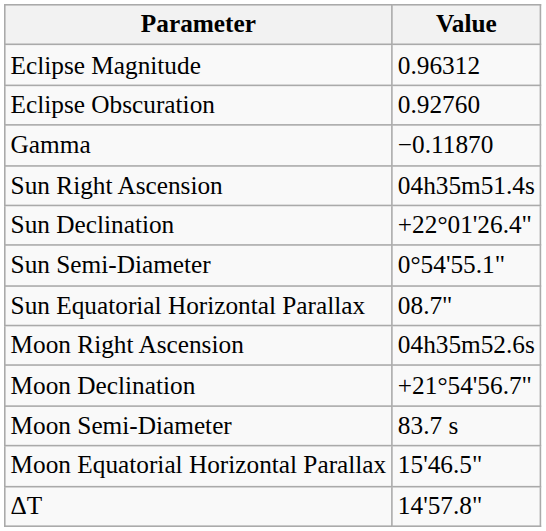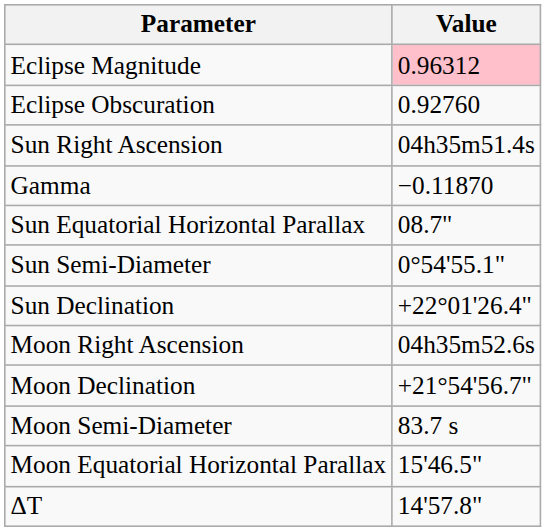(439, 64) no background -> (439, 64) pink background
rows swapped: (51, 144) <-> (117, 184)
rows swapped: (92, 225) <-> (188, 305)
